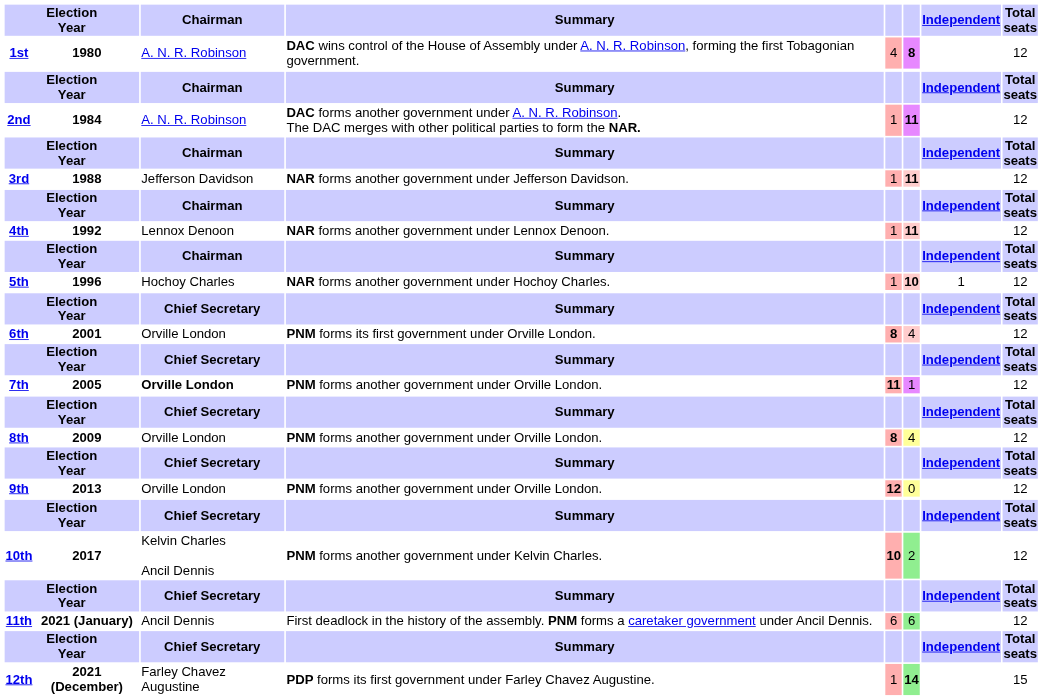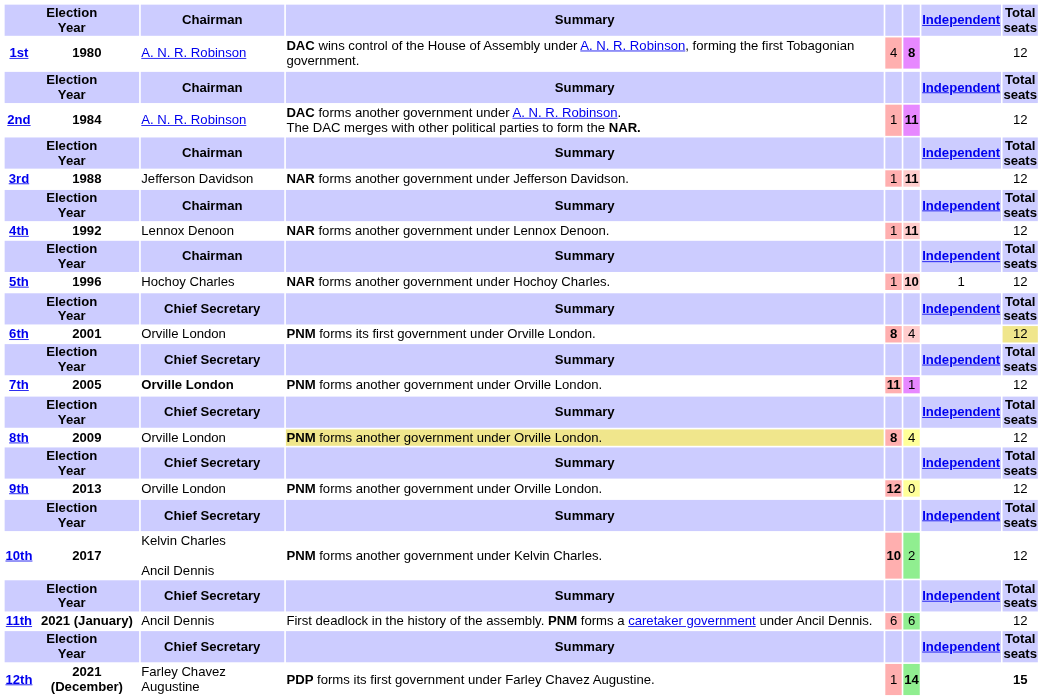(1020, 334) no background -> (1020, 334) khaki background
(444, 437) no background -> (444, 437) khaki background
(1020, 679) normal -> (1020, 679) bold
